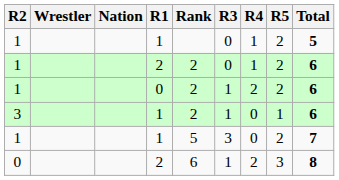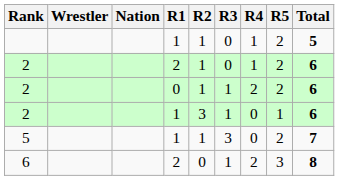columns swapped: (194, 16) <-> (17, 16)
